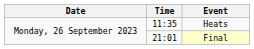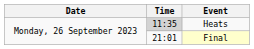(165, 24) no background -> (165, 24) lightgrey background
